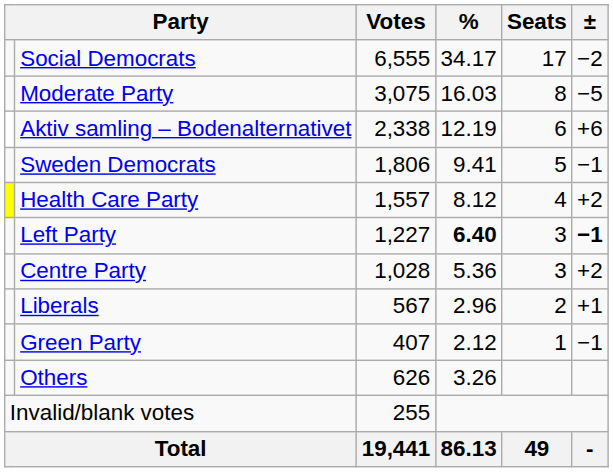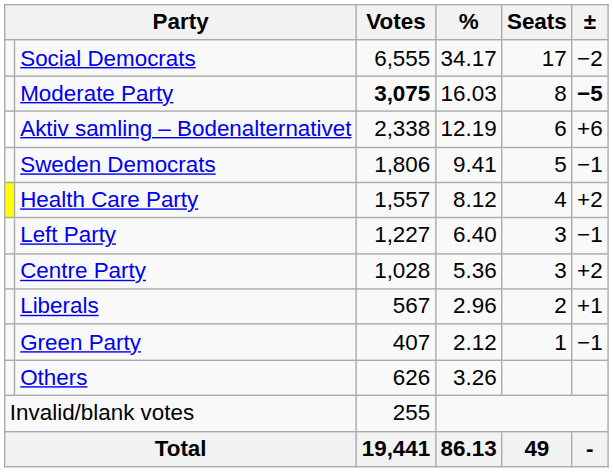(402, 93) normal -> (402, 93) bold
(590, 93) normal -> (590, 93) bold
(475, 235) bold -> (475, 235) normal
(590, 235) bold -> (590, 235) normal
